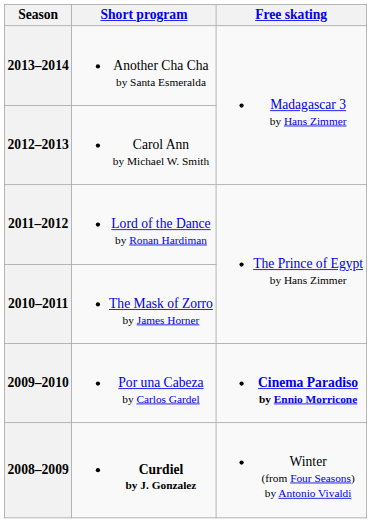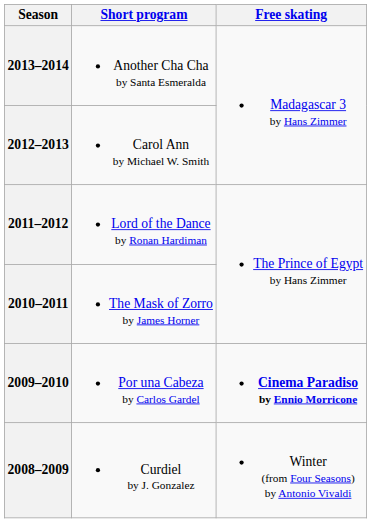(144, 478) bold -> (144, 478) normal
